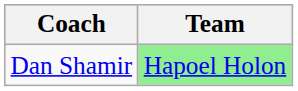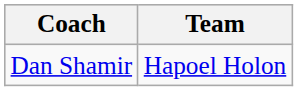(215, 64) lightgreen background -> (215, 64) no background
